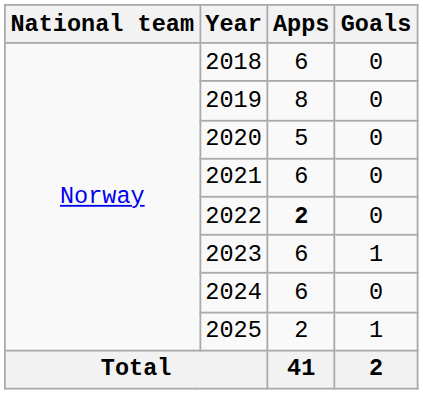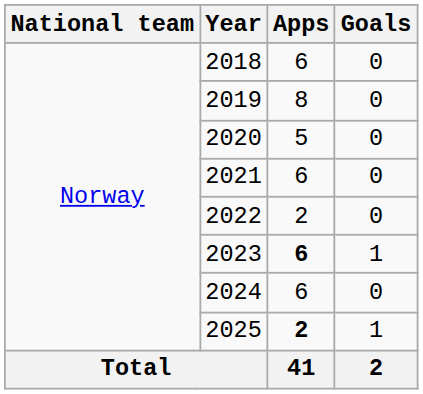(301, 216) bold -> (301, 216) normal
(301, 254) normal -> (301, 254) bold
(301, 331) normal -> (301, 331) bold
